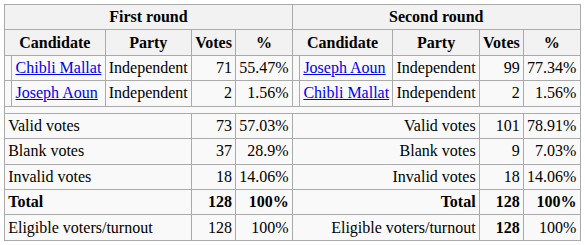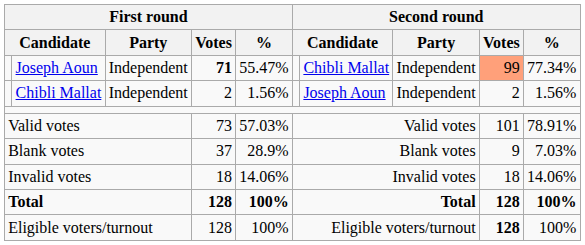(58, 67) Chibli Mallat -> (57, 67) Joseph Aoun
(224, 67) normal -> (224, 67) bold
(344, 67) Joseph Aoun -> (346, 67) Chibli Mallat
(512, 67) no background -> (512, 67) lightsalmon background
(57, 93) Joseph Aoun -> (58, 93) Chibli Mallat
(346, 93) Chibli Mallat -> (344, 93) Joseph Aoun
